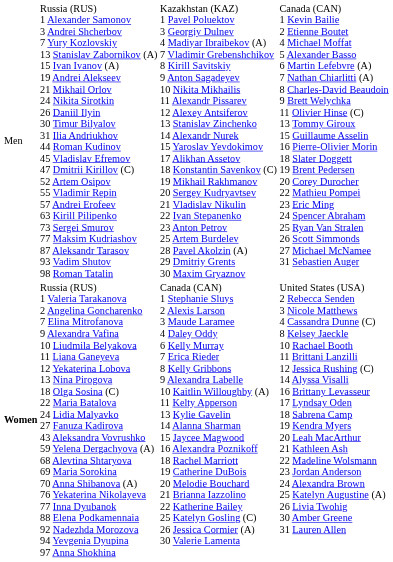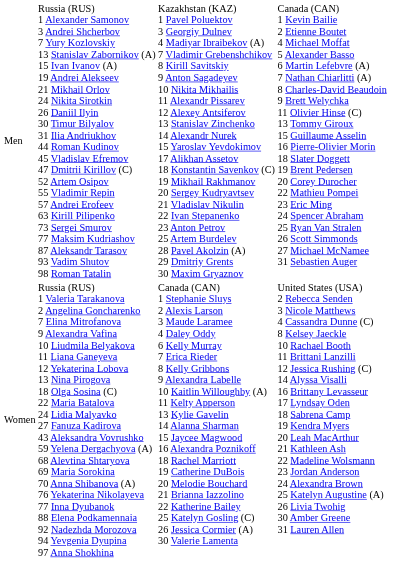(21, 420) bold -> (20, 420) normal
